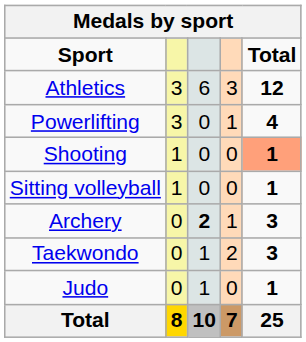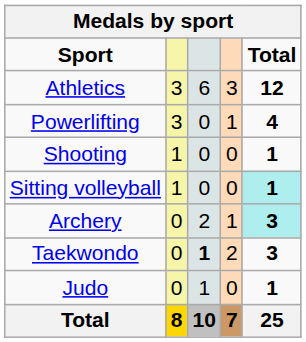(272, 154) lightsalmon background -> (272, 154) no background
(272, 188) no background -> (272, 188) paleturquoise background
(204, 221) bold -> (204, 221) normal
(272, 221) no background -> (272, 221) paleturquoise background
(204, 254) normal -> (204, 254) bold
